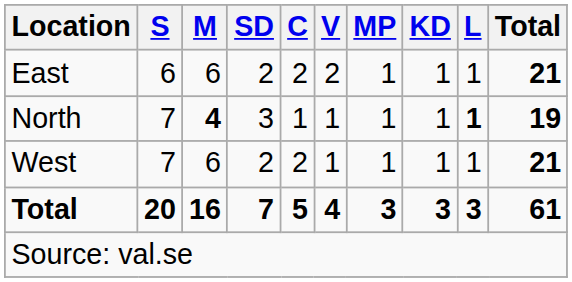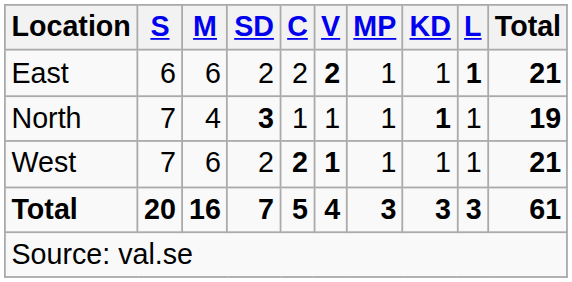(332, 72) normal -> (332, 72) bold
(474, 72) normal -> (474, 72) bold
(213, 118) bold -> (213, 118) normal
(266, 118) normal -> (266, 118) bold
(443, 118) normal -> (443, 118) bold
(474, 118) bold -> (474, 118) normal
(300, 163) normal -> (300, 163) bold
(332, 163) normal -> (332, 163) bold
